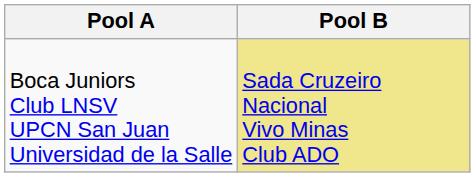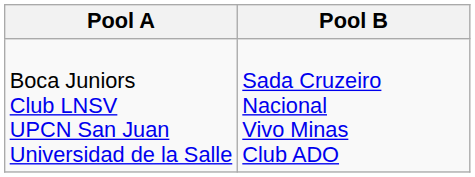(312, 117) khaki background -> (312, 117) no background
